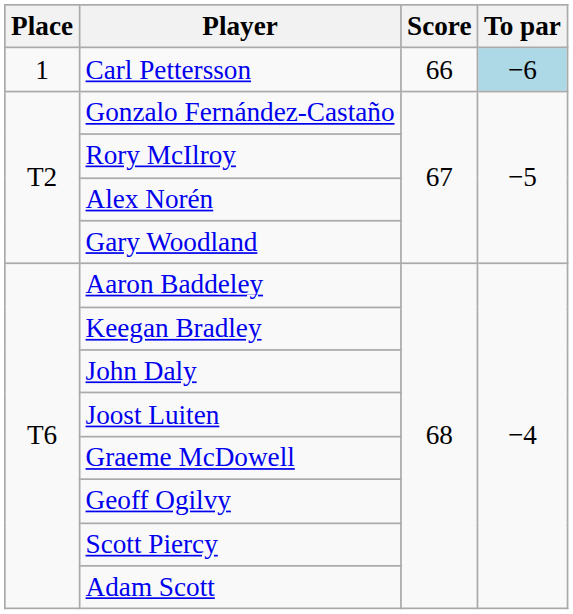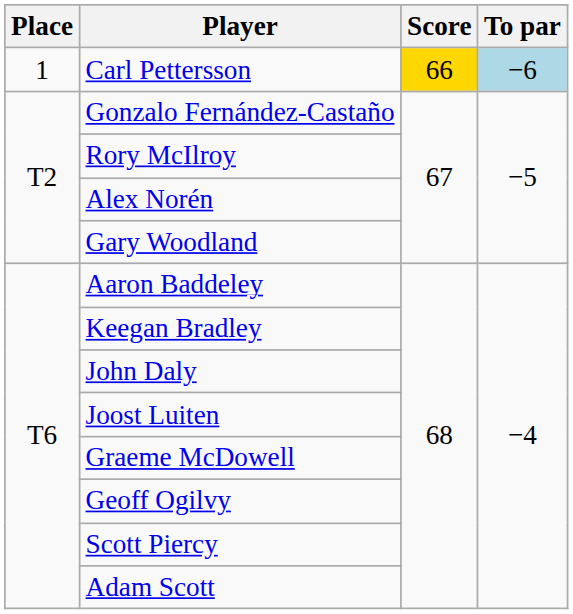(439, 69) no background -> (439, 69) gold background
